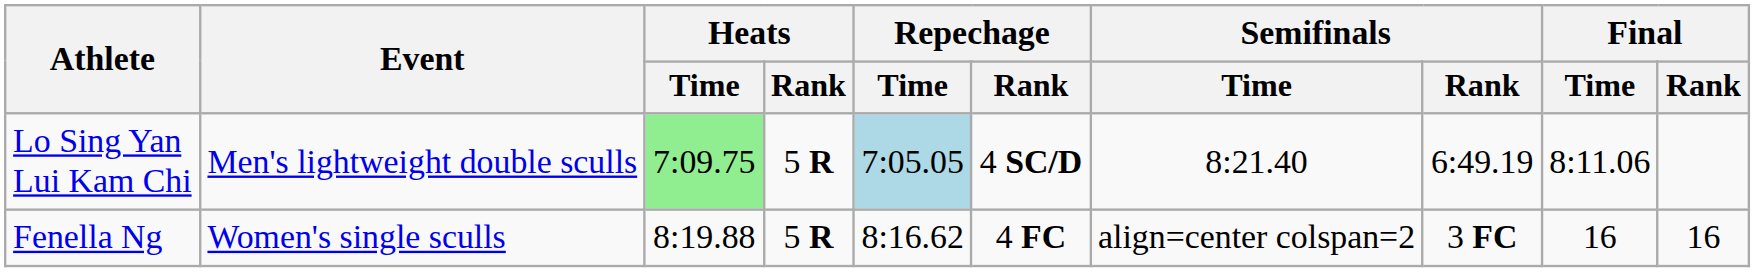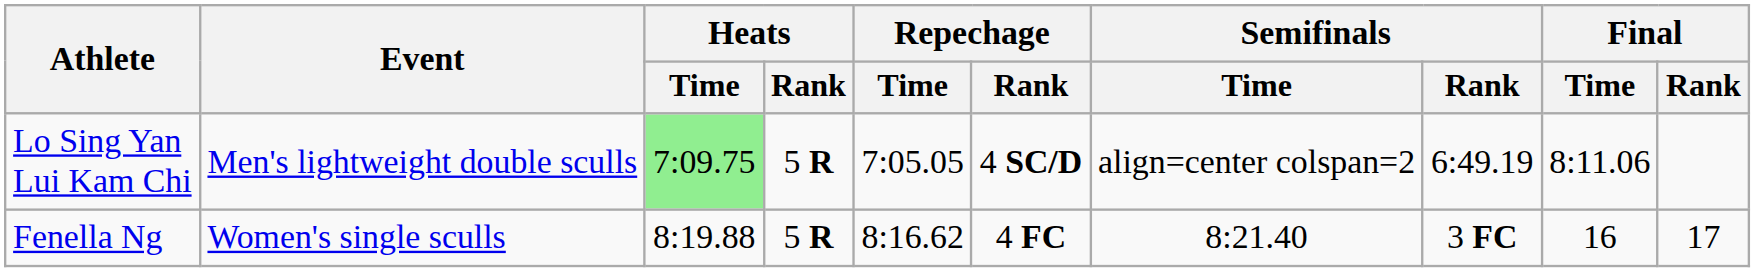(913, 161) lightblue background -> (913, 161) no background
(1257, 161) 8:21.40 -> (1257, 161) align=center colspan=2
(1257, 237) align=center colspan=2 -> (1257, 237) 8:21.40
(1703, 237) 16 -> (1703, 237) 17
